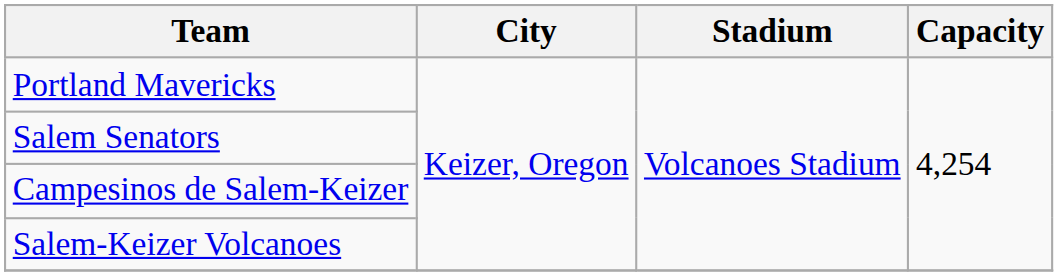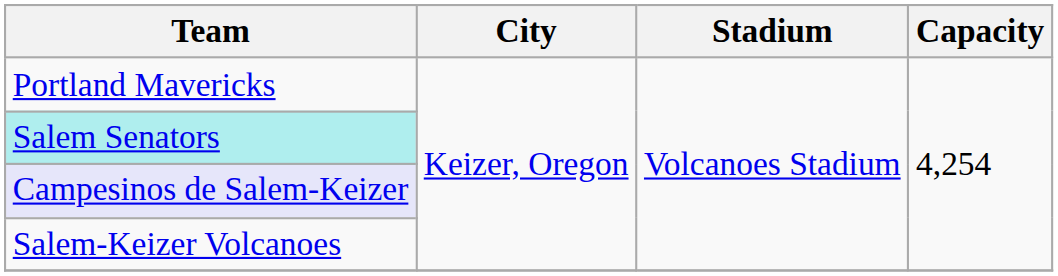(116, 137) no background -> (116, 137) paleturquoise background
(211, 190) no background -> (211, 190) lavender background
